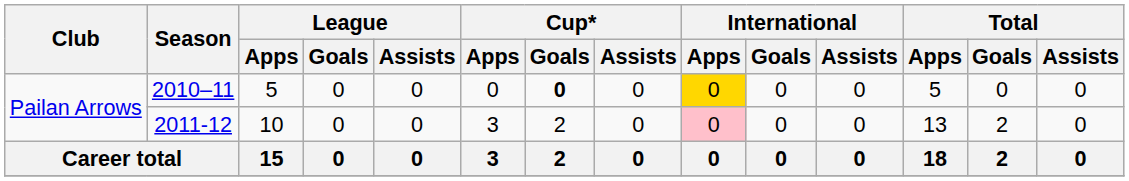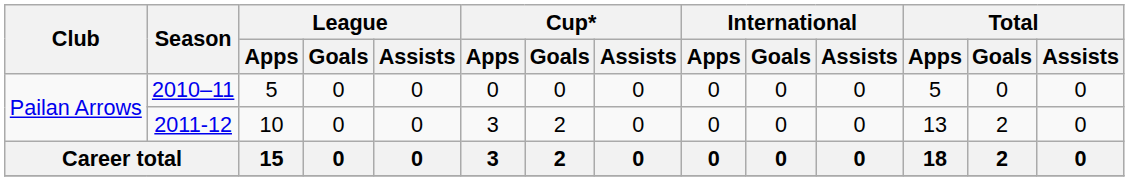(560, 90) bold -> (560, 90) normal
(714, 90) gold background -> (714, 90) no background
(714, 125) pink background -> (714, 125) no background
